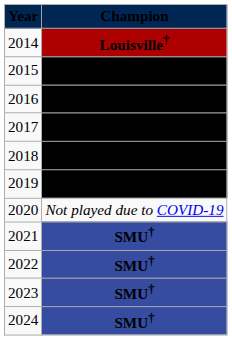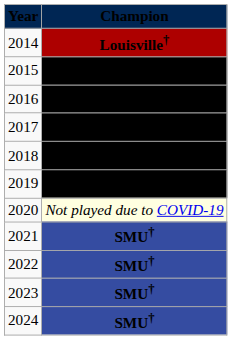(134, 209) no background -> (134, 209) lightyellow background
